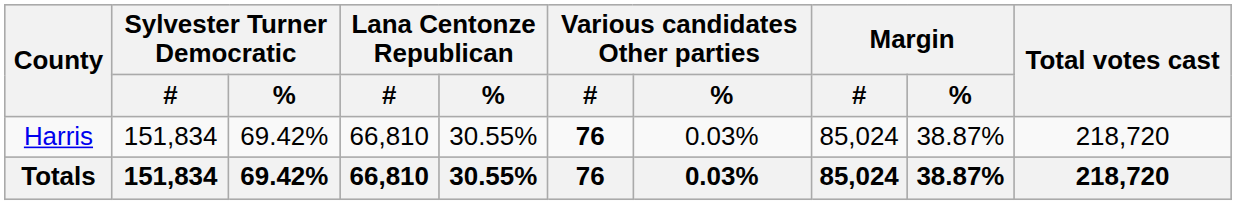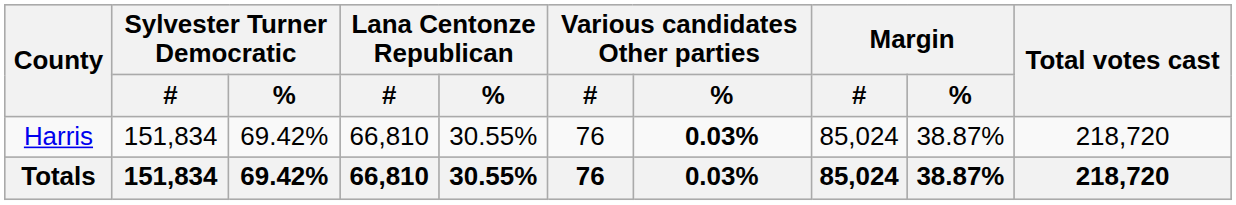(590, 136) bold -> (590, 136) normal
(722, 136) normal -> (722, 136) bold
